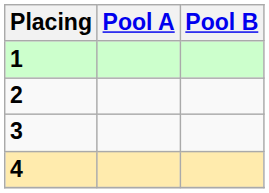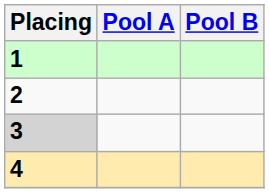(16, 132) no background -> (16, 132) lightgrey background
